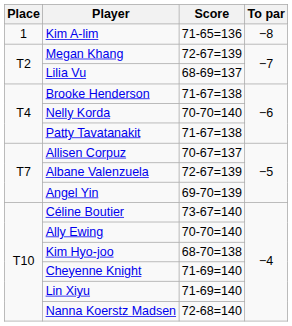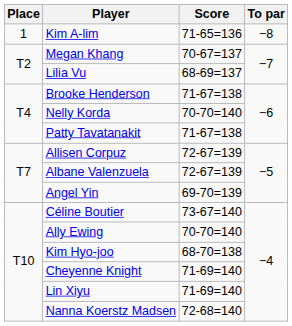(212, 53) 72-67=139 -> (212, 53) 70-67=137
(212, 152) 70-67=137 -> (212, 152) 72-67=139
